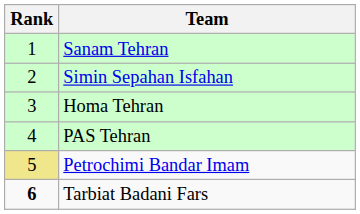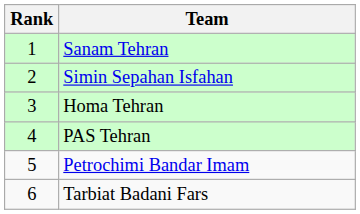(32, 164) khaki background -> (32, 164) no background
(32, 194) bold -> (32, 194) normal
